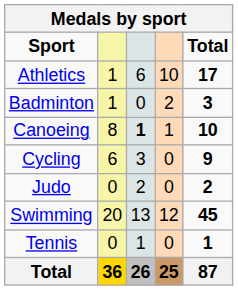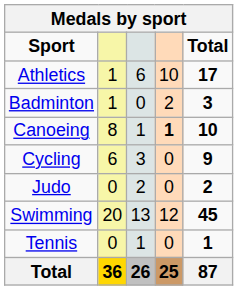(141, 131) bold -> (141, 131) normal
(169, 131) normal -> (169, 131) bold
